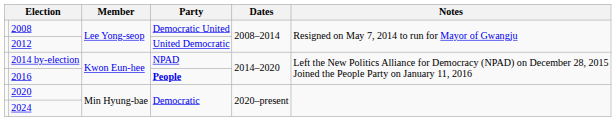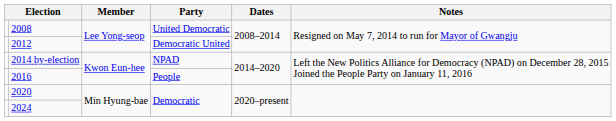(191, 28) Democratic United -> (191, 28) United Democratic
(191, 44) United Democratic -> (191, 44) Democratic United
(167, 76) bold -> (166, 76) normal
